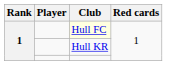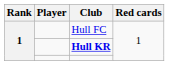(89, 30) lightyellow background -> (89, 30) no background
(90, 47) normal -> (91, 47) bold
